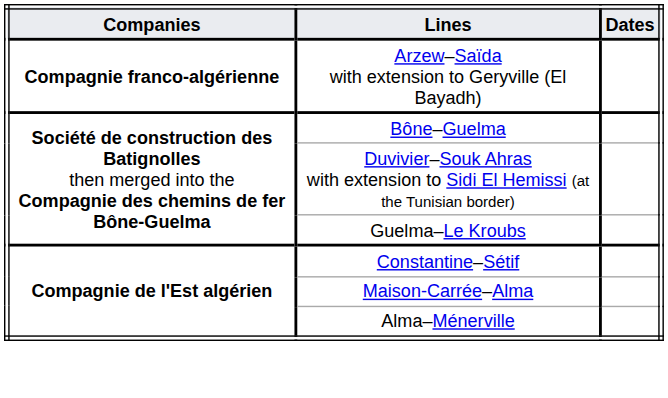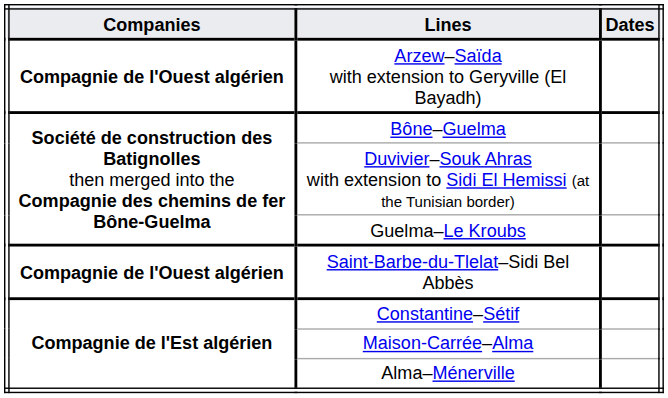(152, 76) Compagnie franco-algérienne -> (152, 76) Compagnie de l'Ouest algérien
+ row: (448, 272)
